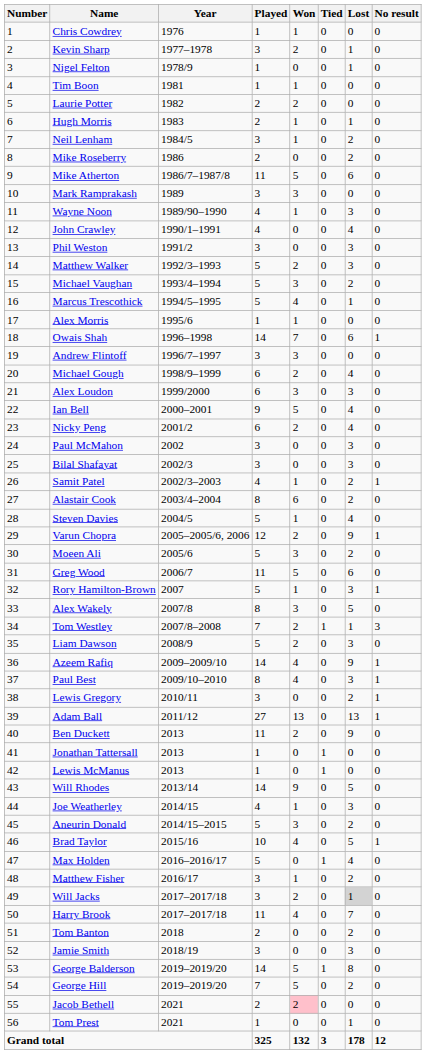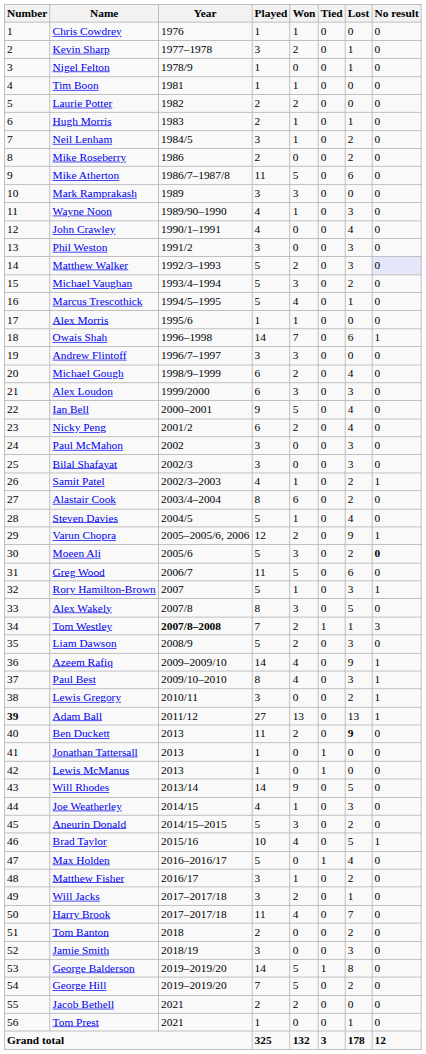(377, 265) no background -> (377, 265) lavender background
(377, 553) normal -> (377, 553) bold
(191, 626) normal -> (191, 626) bold
(13, 716) normal -> (13, 716) bold
(351, 734) normal -> (351, 734) bold
(351, 896) lightgrey background -> (351, 896) no background
(296, 1004) pink background -> (296, 1004) no background
